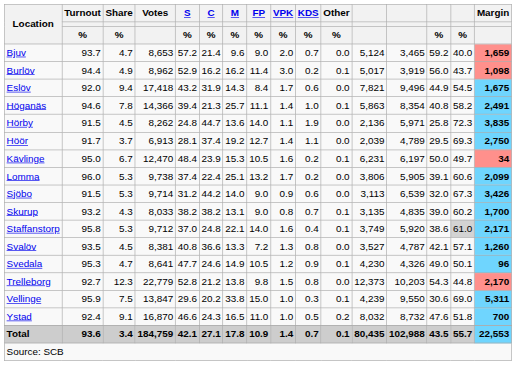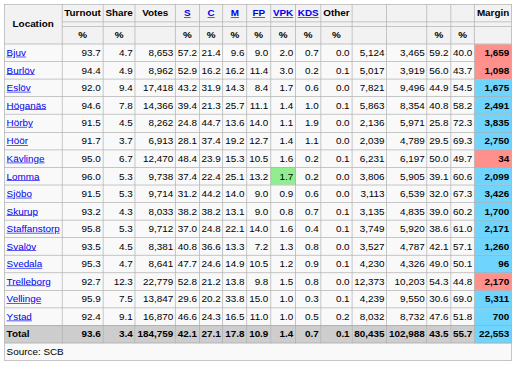(286, 176) no background -> (286, 176) lightgreen background
(463, 229) lightgrey background -> (463, 229) no background
